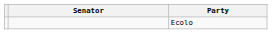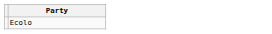- column: (88, 10)
